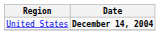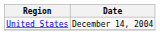(113, 24) bold -> (113, 24) normal
